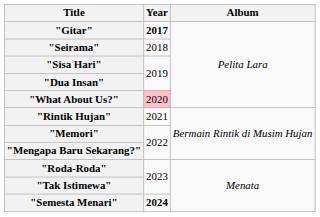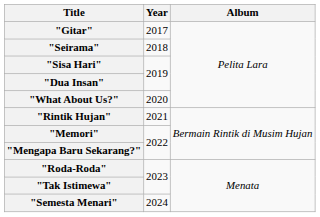(157, 30) bold -> (157, 30) normal
(157, 99) pink background -> (157, 99) no background
(157, 202) bold -> (157, 202) normal
